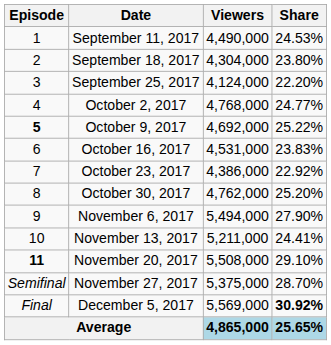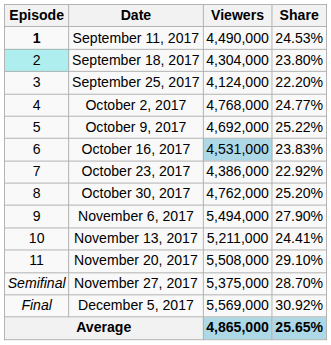(37, 37) normal -> (37, 37) bold
(37, 60) no background -> (37, 60) paleturquoise background
(37, 127) bold -> (37, 127) normal
(238, 149) no background -> (238, 149) lightblue background
(37, 261) bold -> (37, 261) normal
(299, 305) bold -> (299, 305) normal
